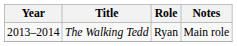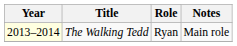(33, 32) no background -> (33, 32) lightyellow background
